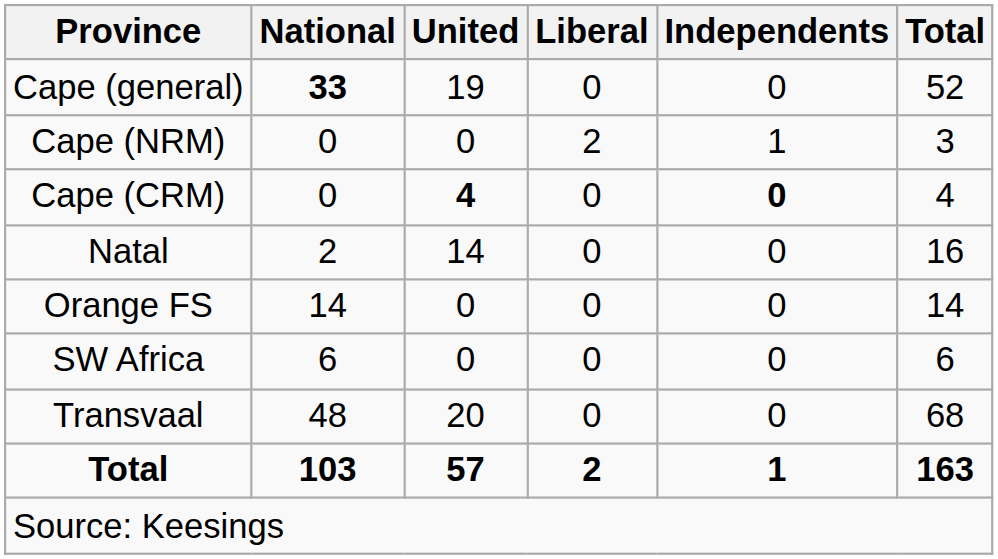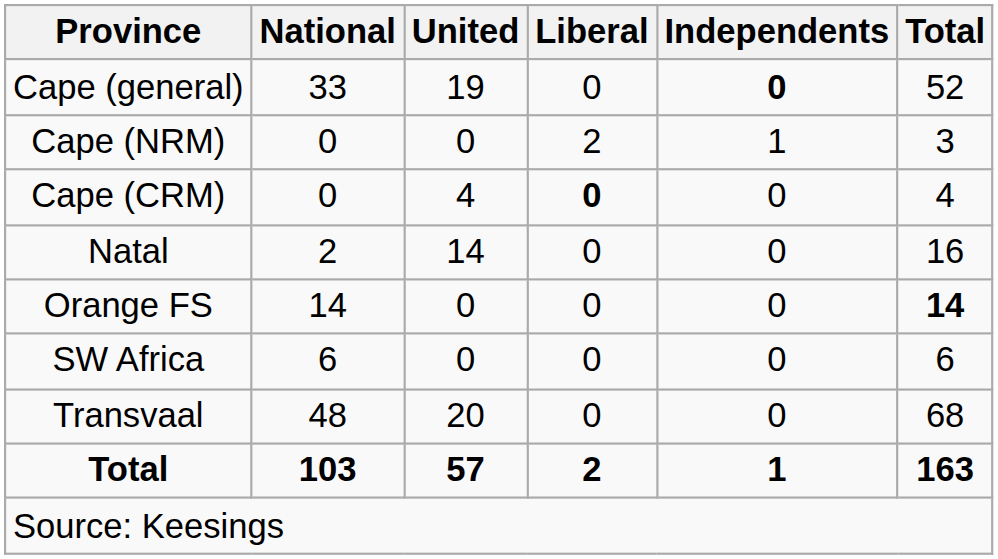(328, 86) bold -> (328, 86) normal
(777, 86) normal -> (777, 86) bold
(466, 196) bold -> (466, 196) normal
(592, 196) normal -> (592, 196) bold
(777, 196) bold -> (777, 196) normal
(945, 305) normal -> (945, 305) bold
